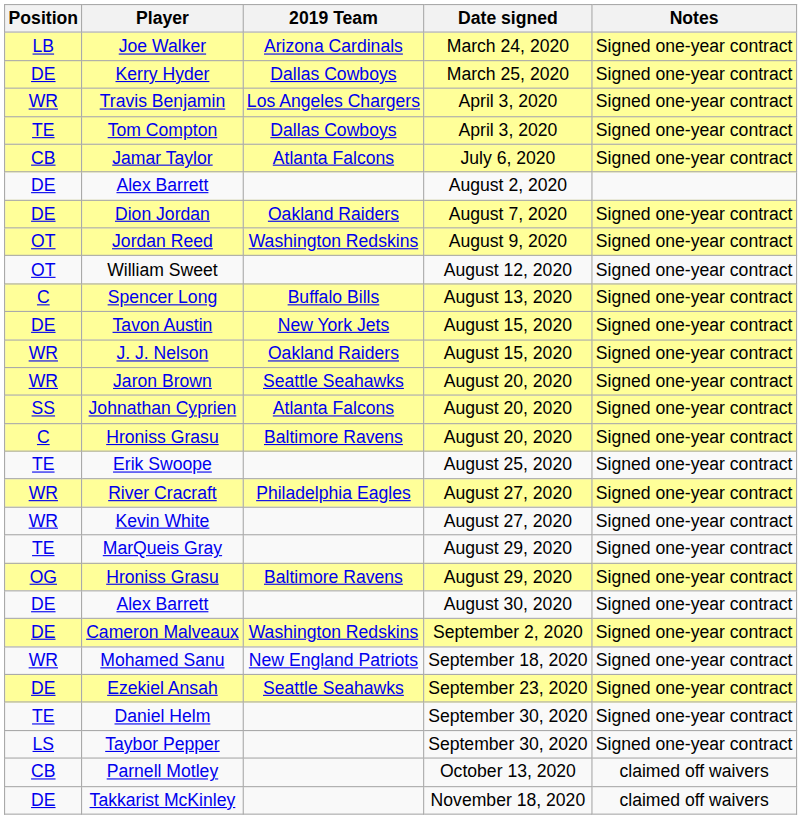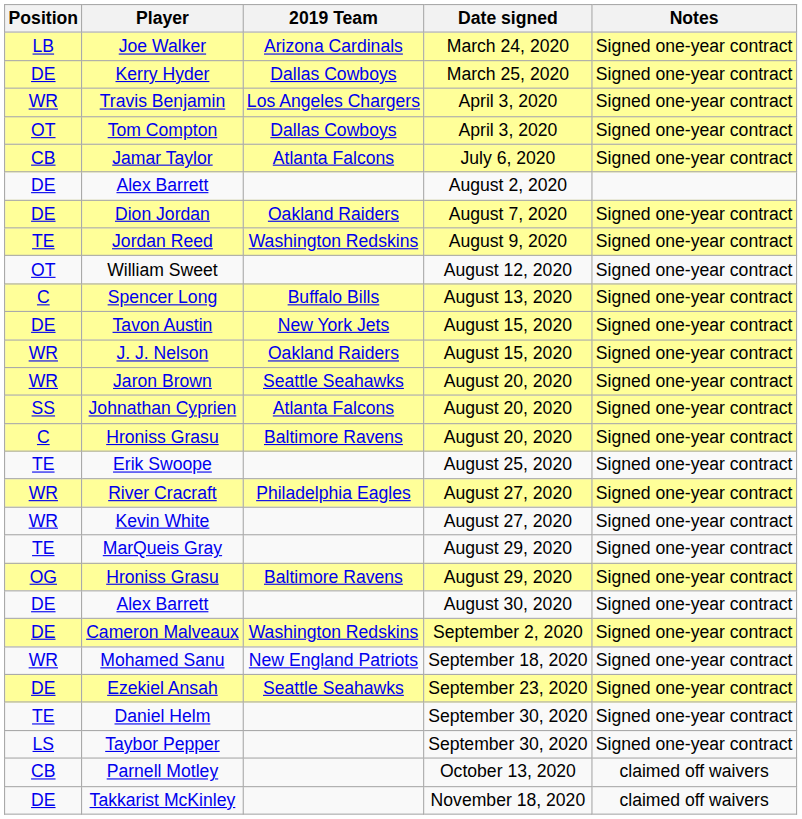(43, 130) TE -> (43, 130) OT
(43, 241) OT -> (43, 241) TE
